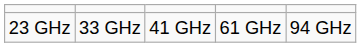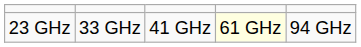(250, 27) no background -> (250, 27) lightyellow background
